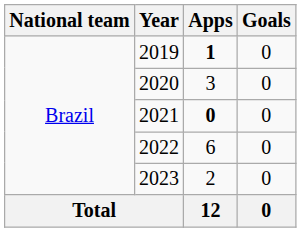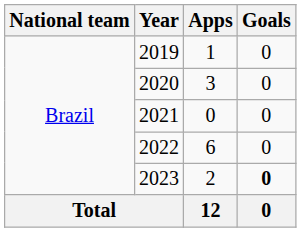(210, 52) bold -> (210, 52) normal
(210, 115) bold -> (210, 115) normal
(266, 178) normal -> (266, 178) bold
